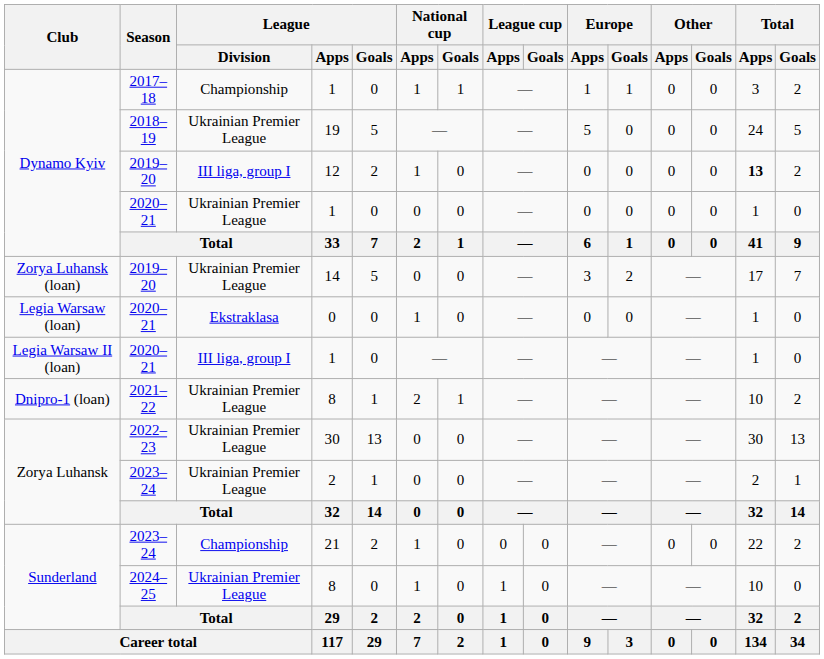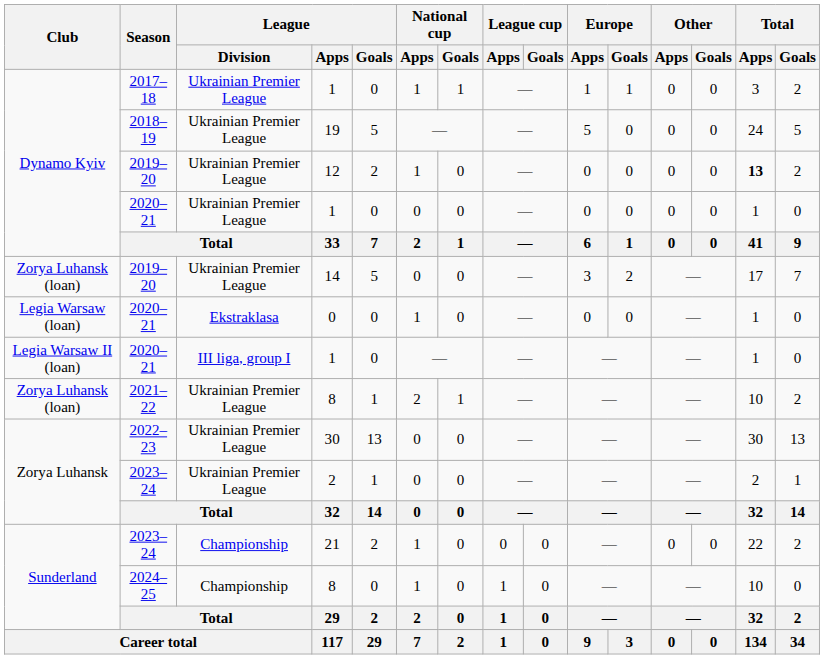(244, 89) Championship -> (244, 89) Ukrainian Premier League
(244, 171) III liga, group I -> (244, 171) Ukrainian Premier League
(62, 398) Dnipro-1 (loan) -> (62, 398) Zorya Luhansk (loan)
(244, 585) Ukrainian Premier League -> (244, 585) Championship
